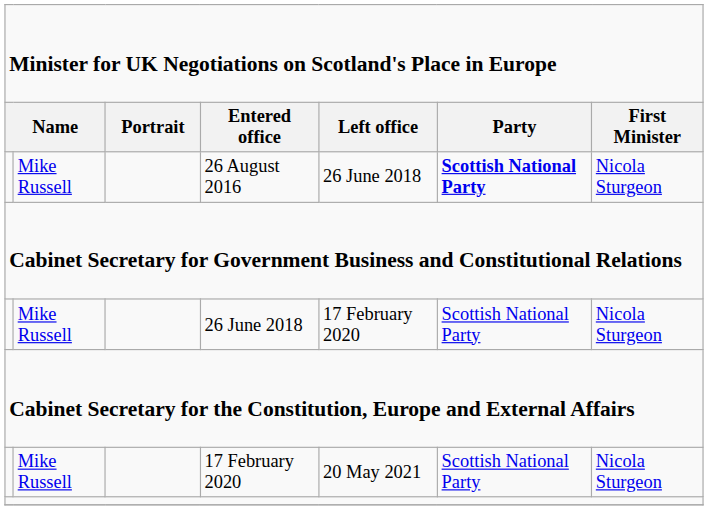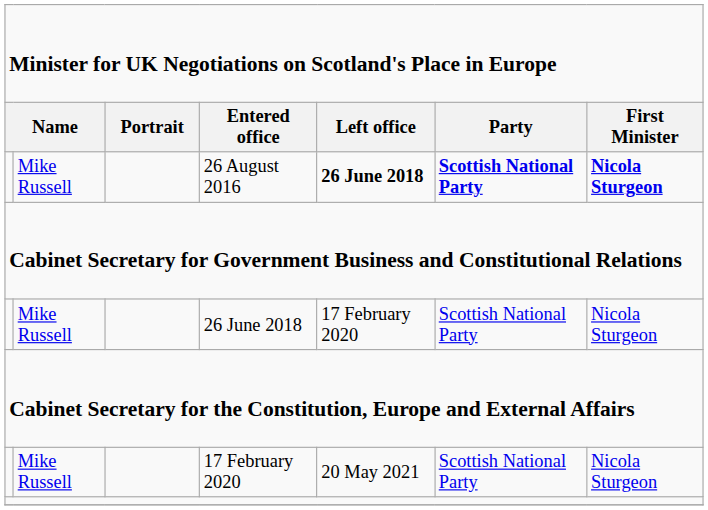(372, 176) normal -> (372, 176) bold
(629, 176) normal -> (627, 176) bold
